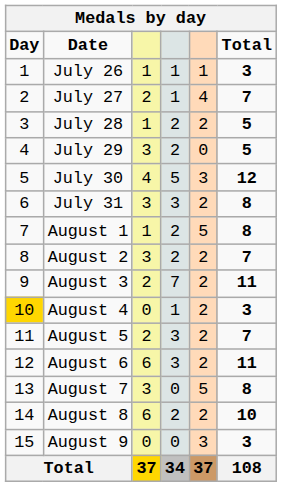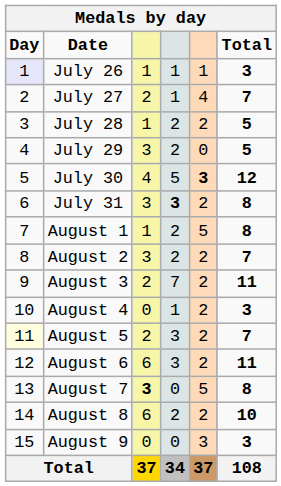(24, 72) no background -> (24, 72) lavender background
(203, 178) normal -> (203, 178) bold
(175, 204) normal -> (175, 204) bold
(24, 310) gold background -> (24, 310) no background
(24, 336) no background -> (24, 336) lightyellow background
(147, 389) normal -> (147, 389) bold
